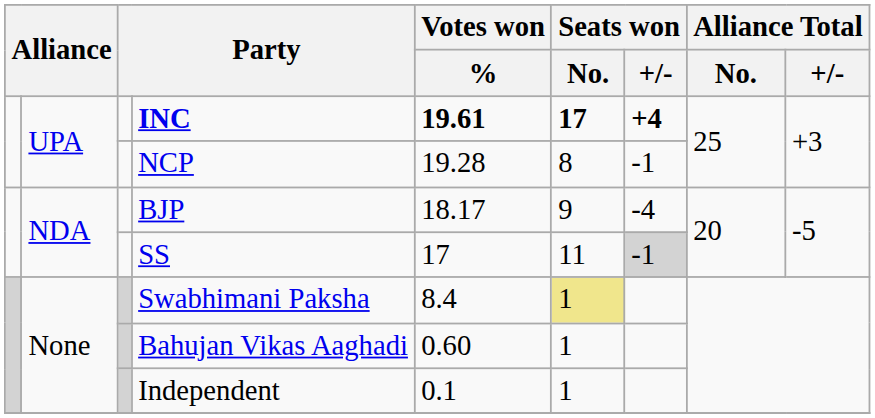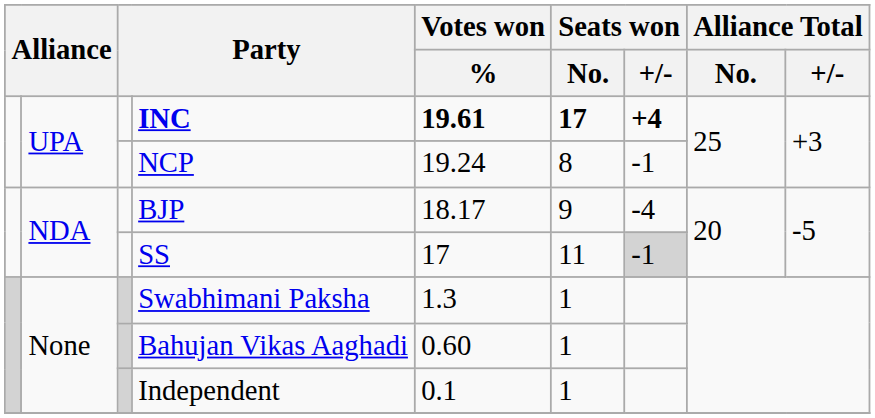(453, 163) 19.28 -> (453, 163) 19.24
(439, 299) 8.4 -> (439, 299) 1.3
(565, 299) khaki background -> (565, 299) no background
